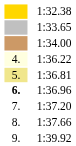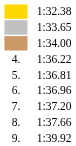(16, 59) lightyellow background -> (16, 59) no background
(16, 75) khaki background -> (16, 75) no background
(16, 90) bold -> (16, 90) normal
